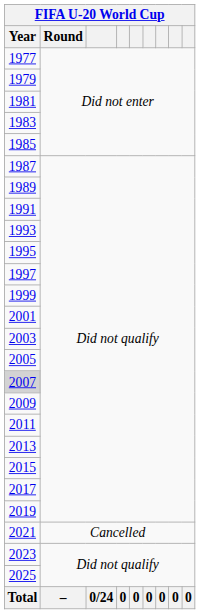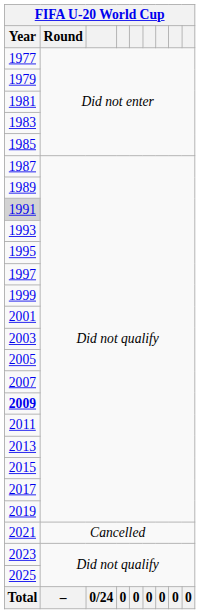(22, 209) no background -> (22, 209) lightgrey background
(22, 381) lightgrey background -> (22, 381) no background
(22, 403) normal -> (22, 403) bold
